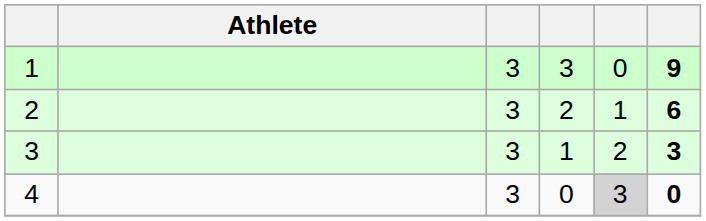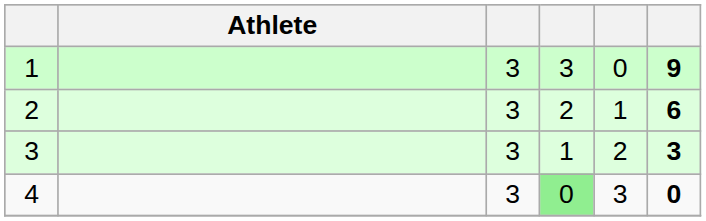(566, 194) no background -> (566, 194) lightgreen background
(620, 194) lightgrey background -> (620, 194) no background
